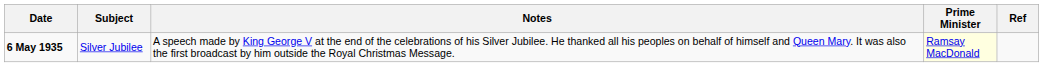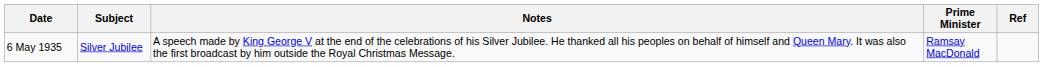(35, 47) bold -> (34, 47) normal
(953, 47) lightyellow background -> (953, 47) no background
